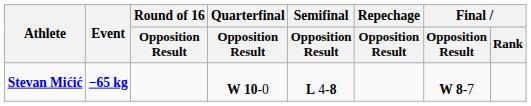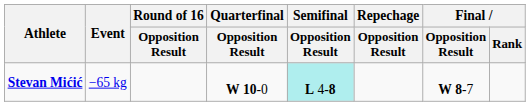(108, 82) bold -> (108, 82) normal
(321, 90) no background -> (320, 90) paleturquoise background
